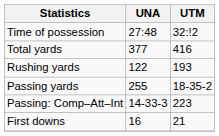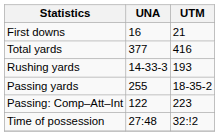rows swapped: (36, 121) <-> (56, 31)
(138, 67) 122 -> (148, 67) 14-33-3
(148, 103) 14-33-3 -> (138, 103) 122
